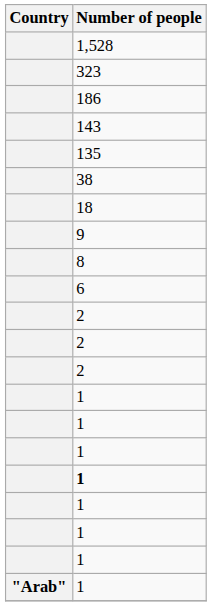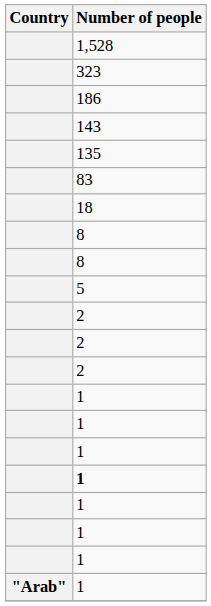(85, 180) 38 -> (85, 180) 83
(80, 234) 9 -> (80, 234) 8
(80, 288) 6 -> (80, 288) 5
